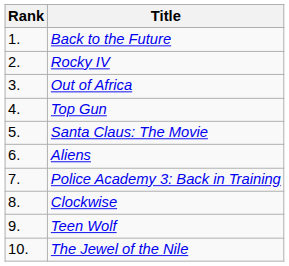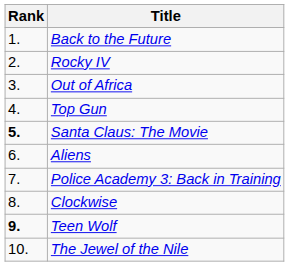(14, 132) normal -> (14, 132) bold
(14, 226) normal -> (14, 226) bold
